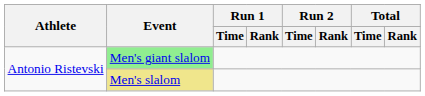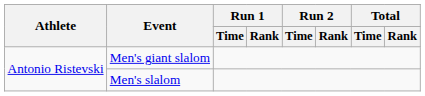(160, 58) lightgreen background -> (160, 58) no background
(145, 80) khaki background -> (145, 80) no background
